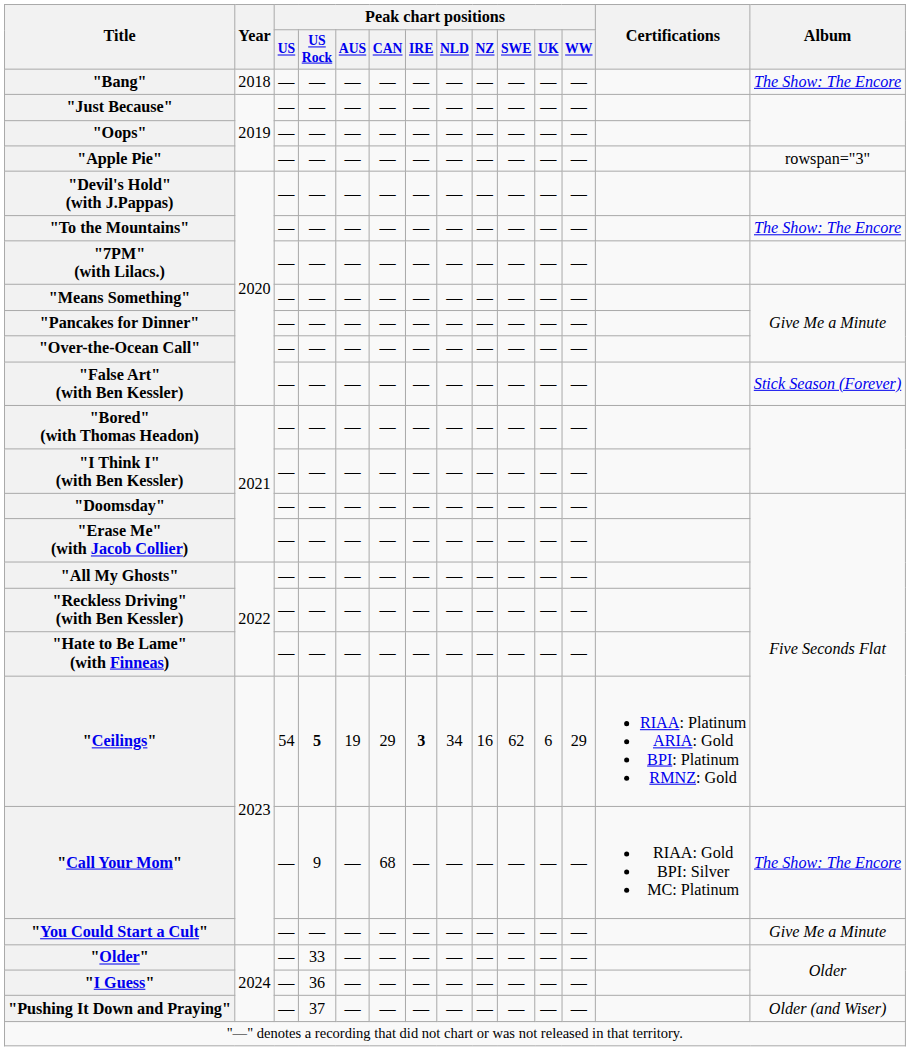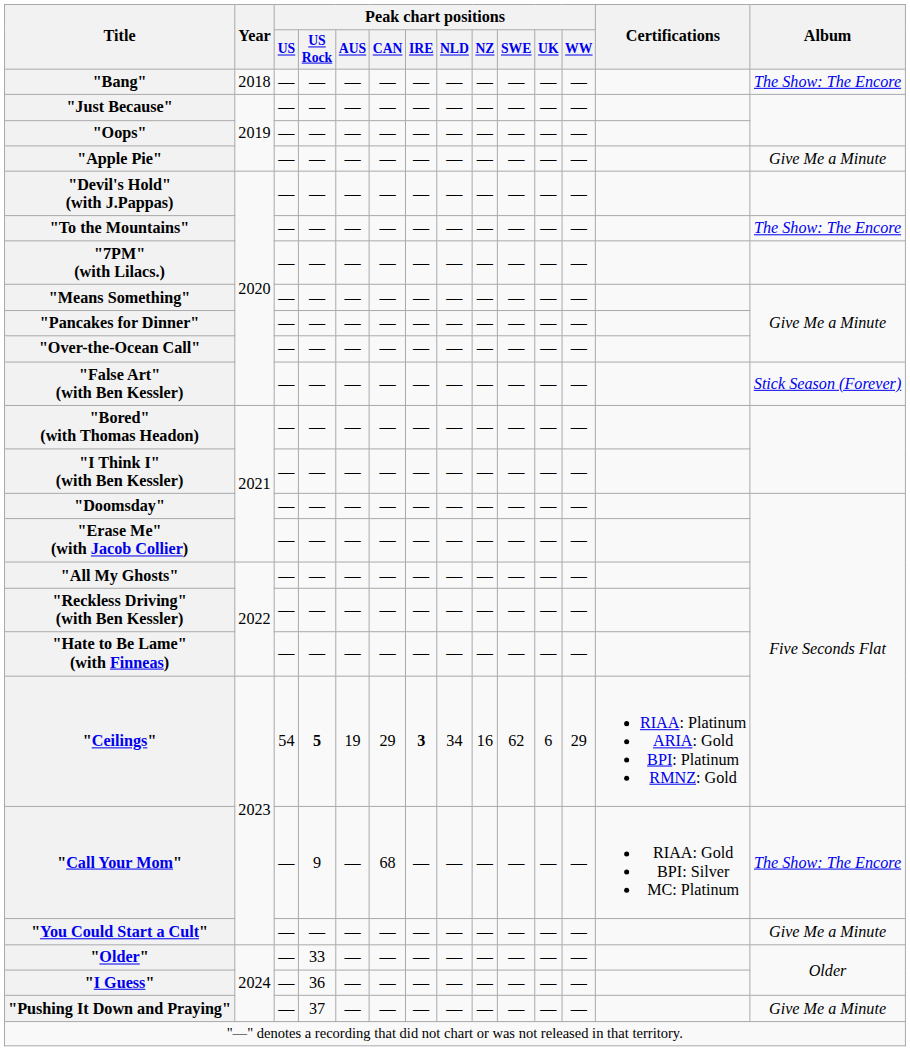(828, 158) rowspan="3" -> (828, 158) Give Me a Minute
(828, 1008) Older (and Wiser) -> (828, 1008) Give Me a Minute
